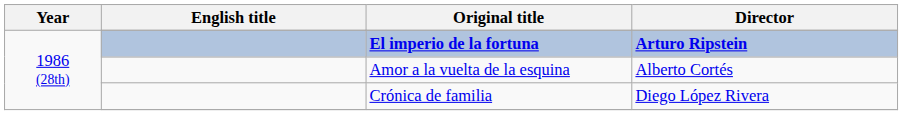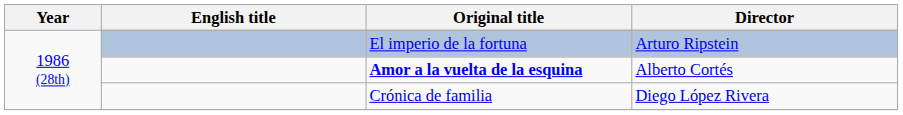(454, 43) bold -> (448, 43) normal
(691, 43) bold -> (687, 43) normal
(470, 69) normal -> (476, 69) bold
